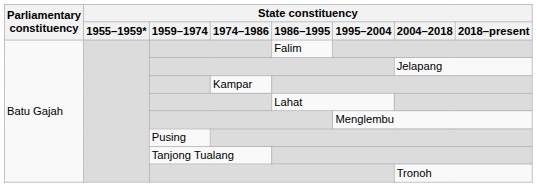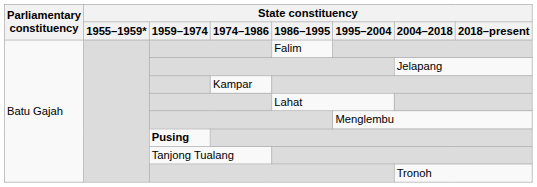(169, 137) normal -> (170, 137) bold
